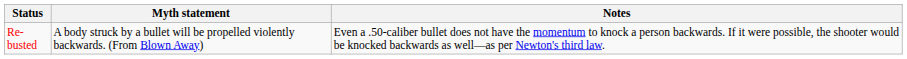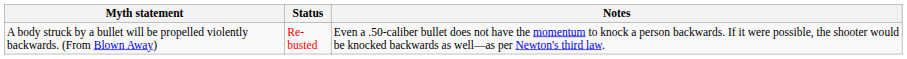columns swapped: (191, 13) <-> (28, 13)
